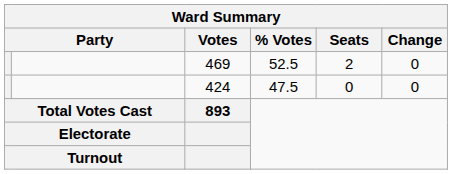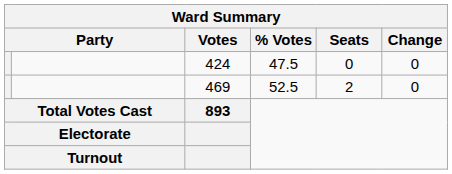rows swapped: (218, 64) <-> (218, 87)
